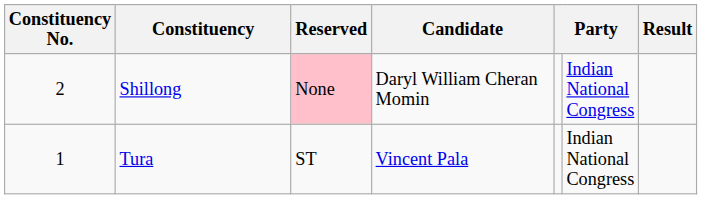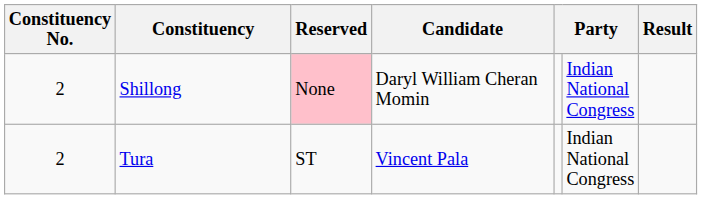(60, 158) 1 -> (60, 158) 2
